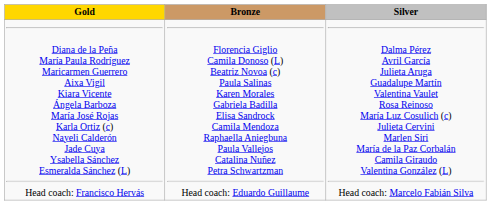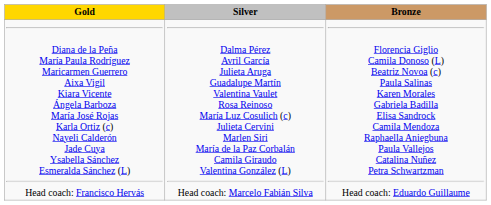columns swapped: (406, 12) <-> (245, 12)
